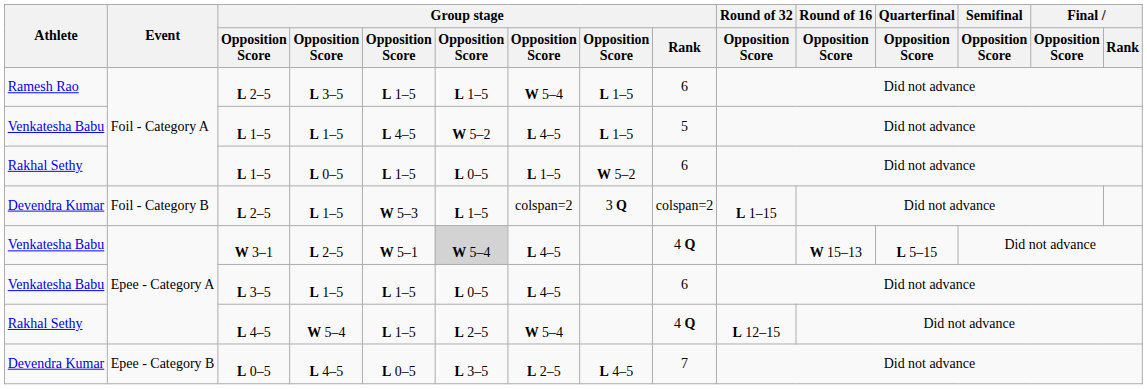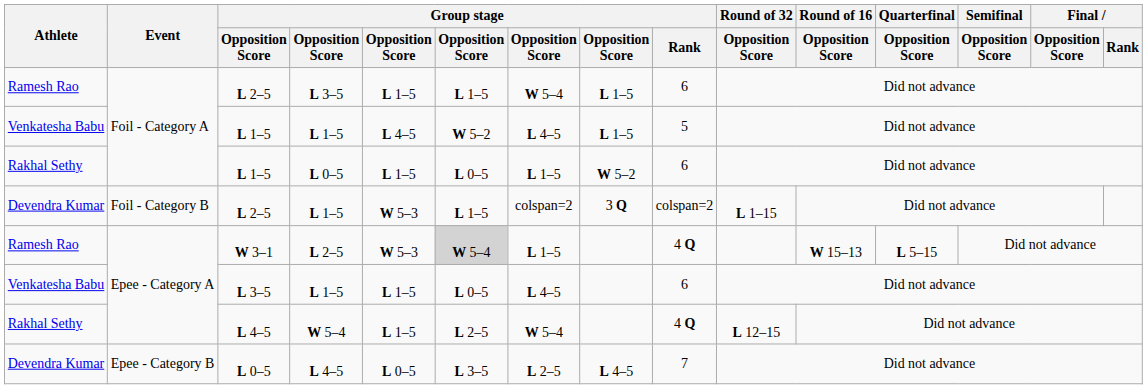(56, 245) Venkatesha Babu -> (43, 245) Ramesh Rao
(399, 253) W 5–1 -> (399, 253) W 5–3
(544, 253) L 4–5 -> (544, 253) L 1–5
